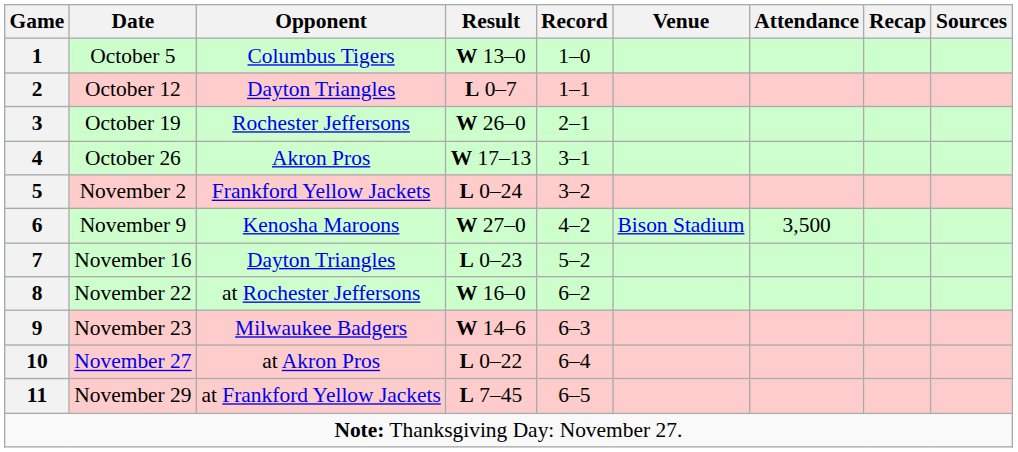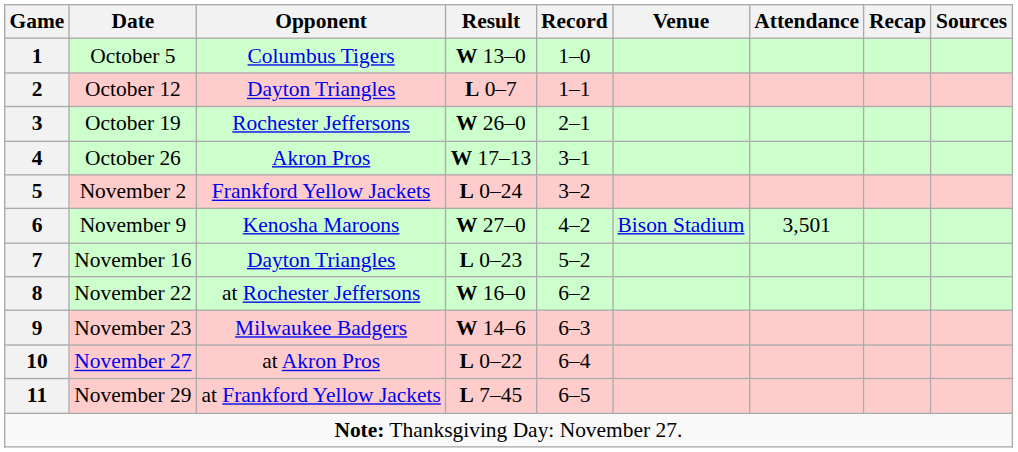(807, 225) 3,500 -> (807, 225) 3,501
